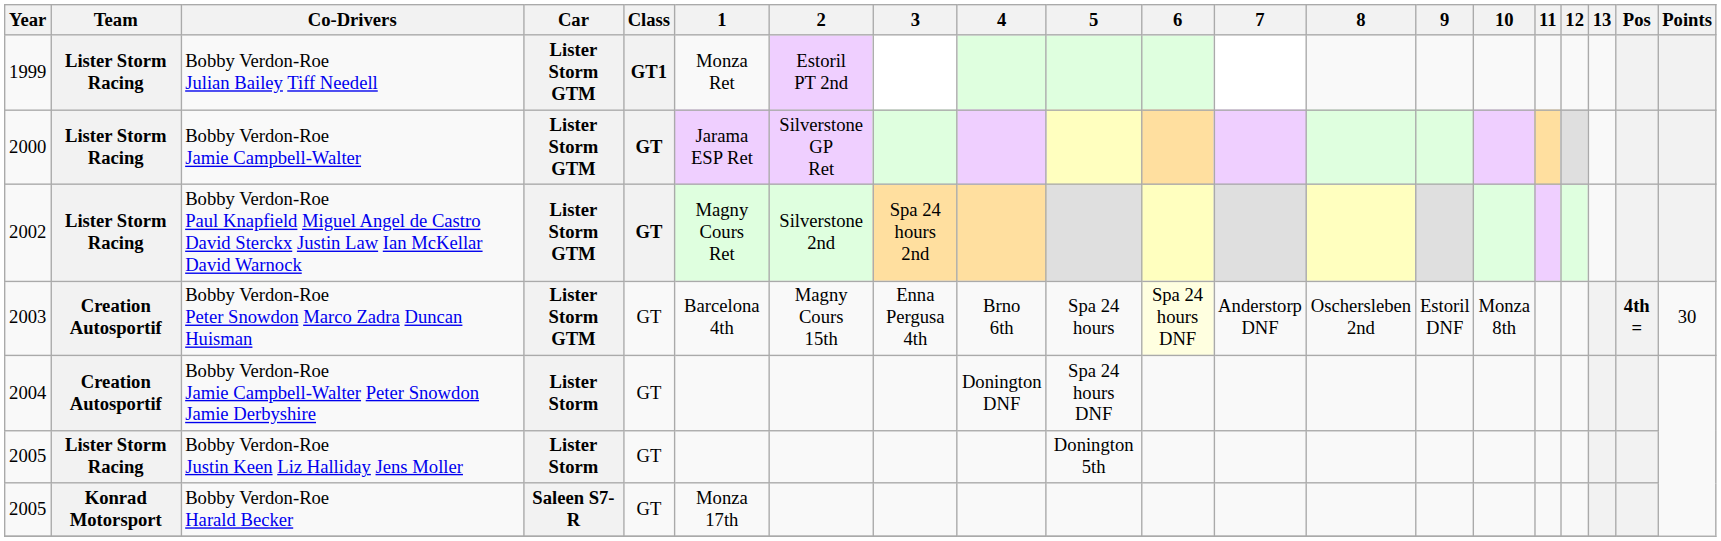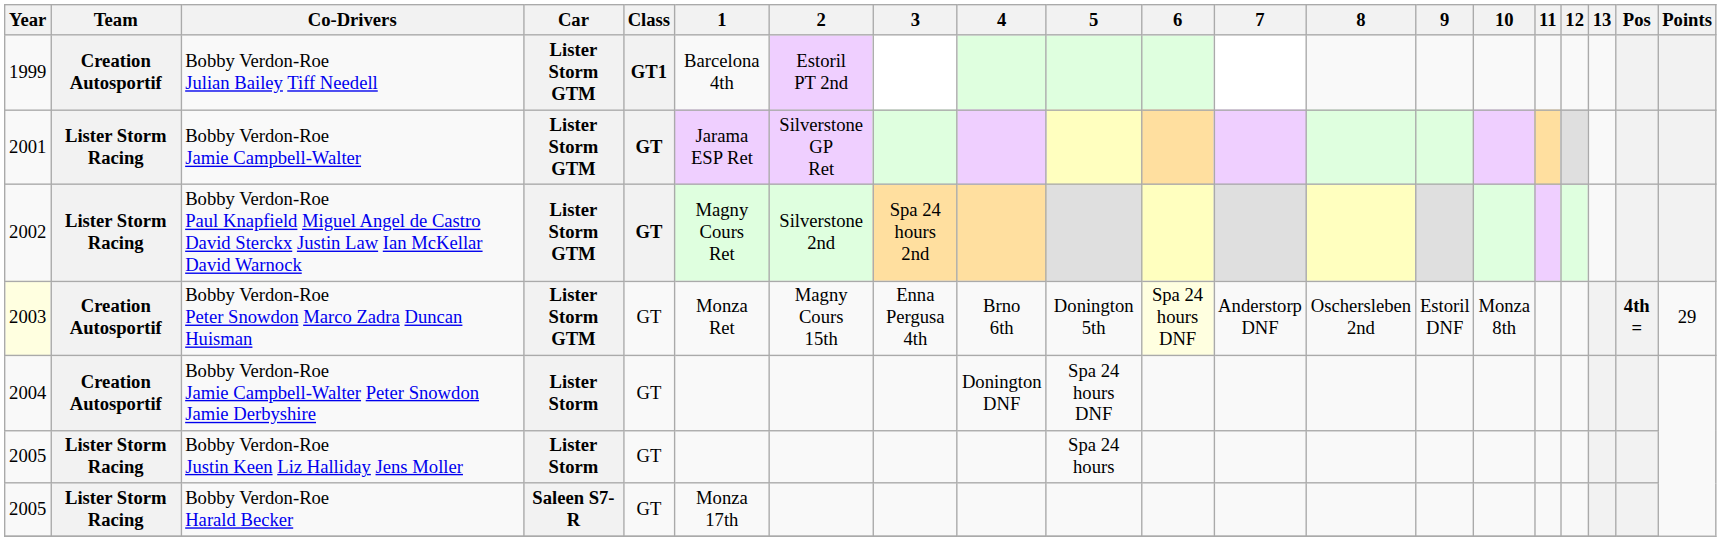(116, 72) Lister Storm Racing -> (116, 72) Creation Autosportif
(722, 72) Monza Ret -> (722, 72) Barcelona 4th
(28, 146) 2000 -> (28, 146) 2001
(28, 317) no background -> (28, 317) lightyellow background
(722, 317) Barcelona 4th -> (722, 317) Monza Ret
(1094, 317) Spa 24 hours -> (1094, 317) Donington 5th
(1687, 317) 30 -> (1687, 317) 29
(1094, 455) Donington 5th -> (1094, 455) Spa 24 hours
(116, 508) Konrad Motorsport -> (116, 508) Lister Storm Racing
